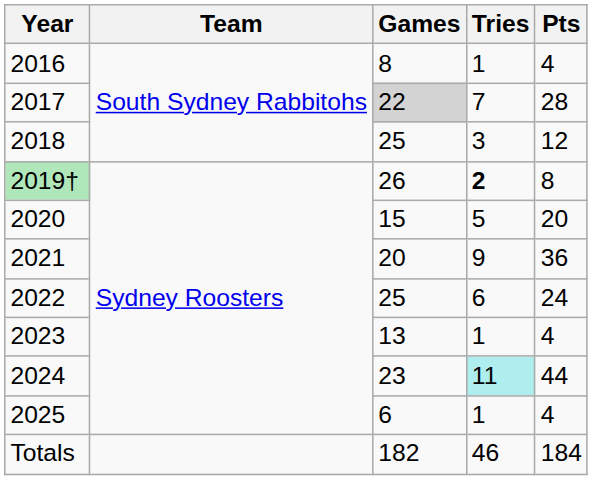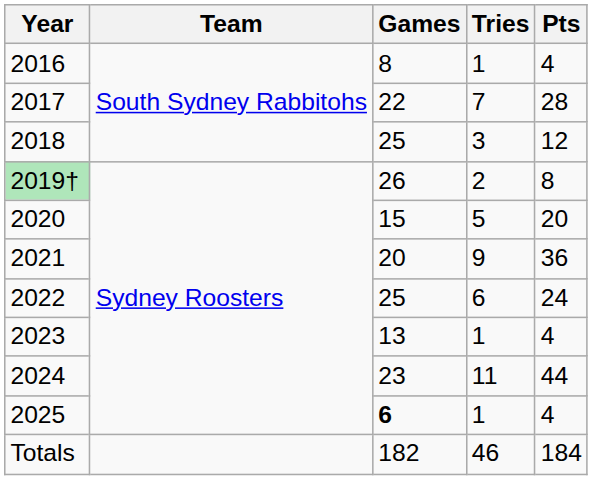(392, 102) lightgrey background -> (392, 102) no background
(479, 180) bold -> (479, 180) normal
(485, 375) paleturquoise background -> (485, 375) no background
(385, 414) normal -> (385, 414) bold
